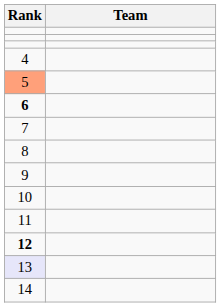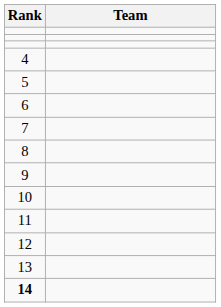(25, 82) lightsalmon background -> (25, 82) no background
(25, 105) bold -> (25, 105) normal
(25, 244) bold -> (25, 244) normal
(25, 267) lavender background -> (25, 267) no background
(25, 290) normal -> (25, 290) bold
